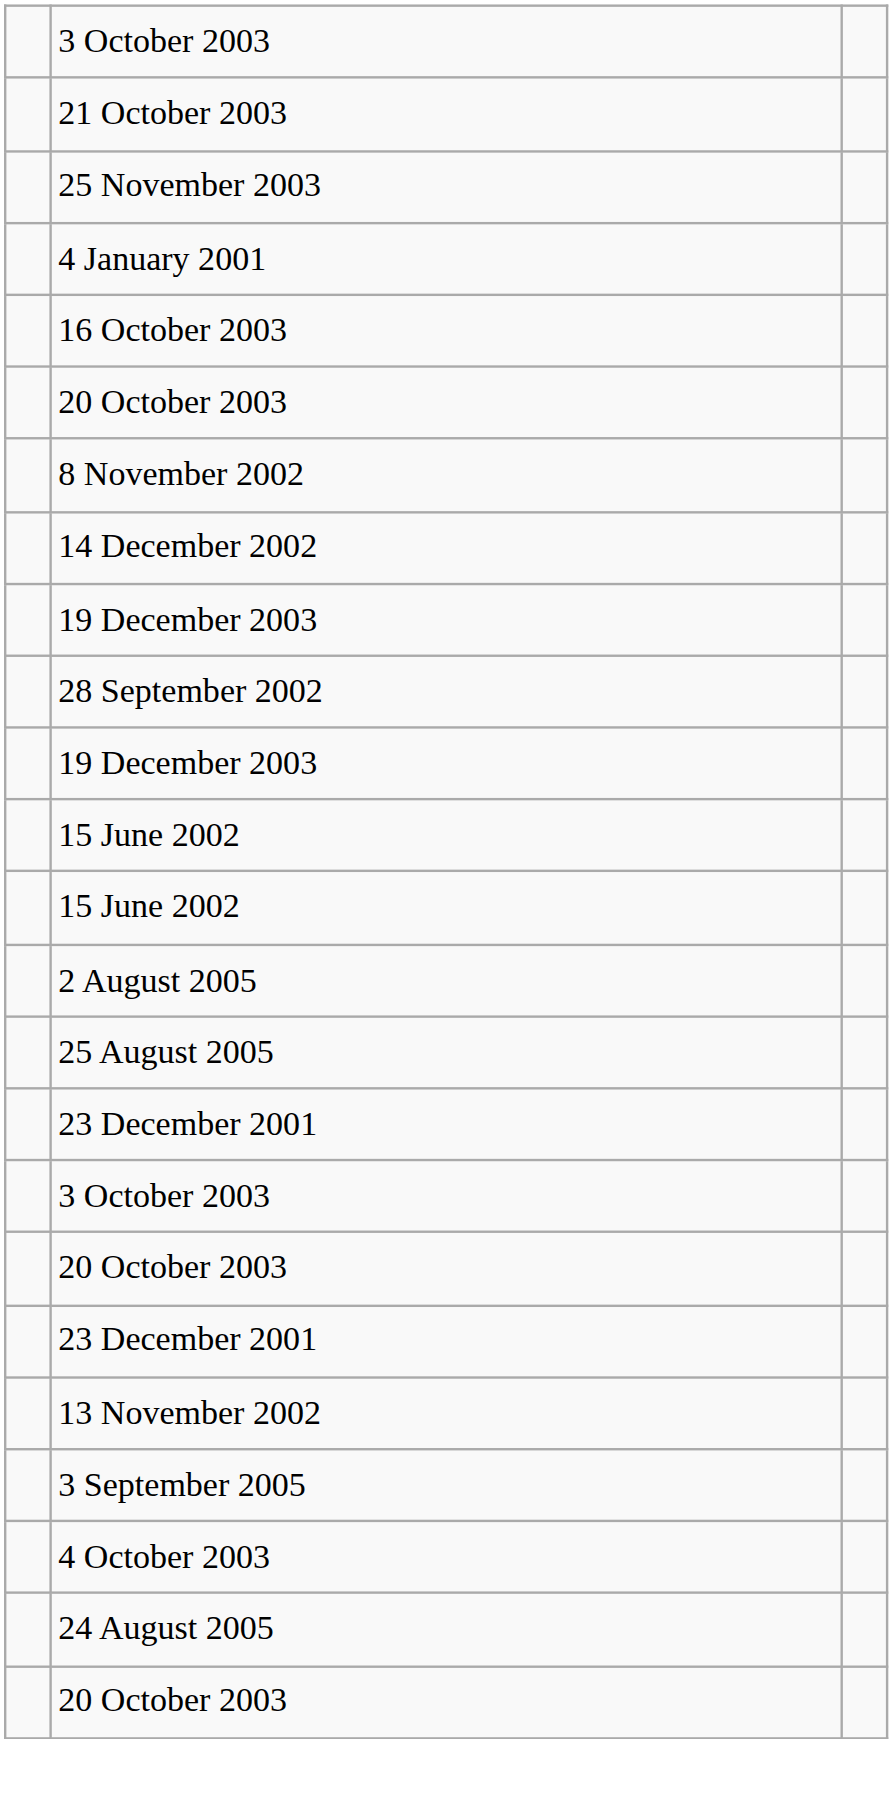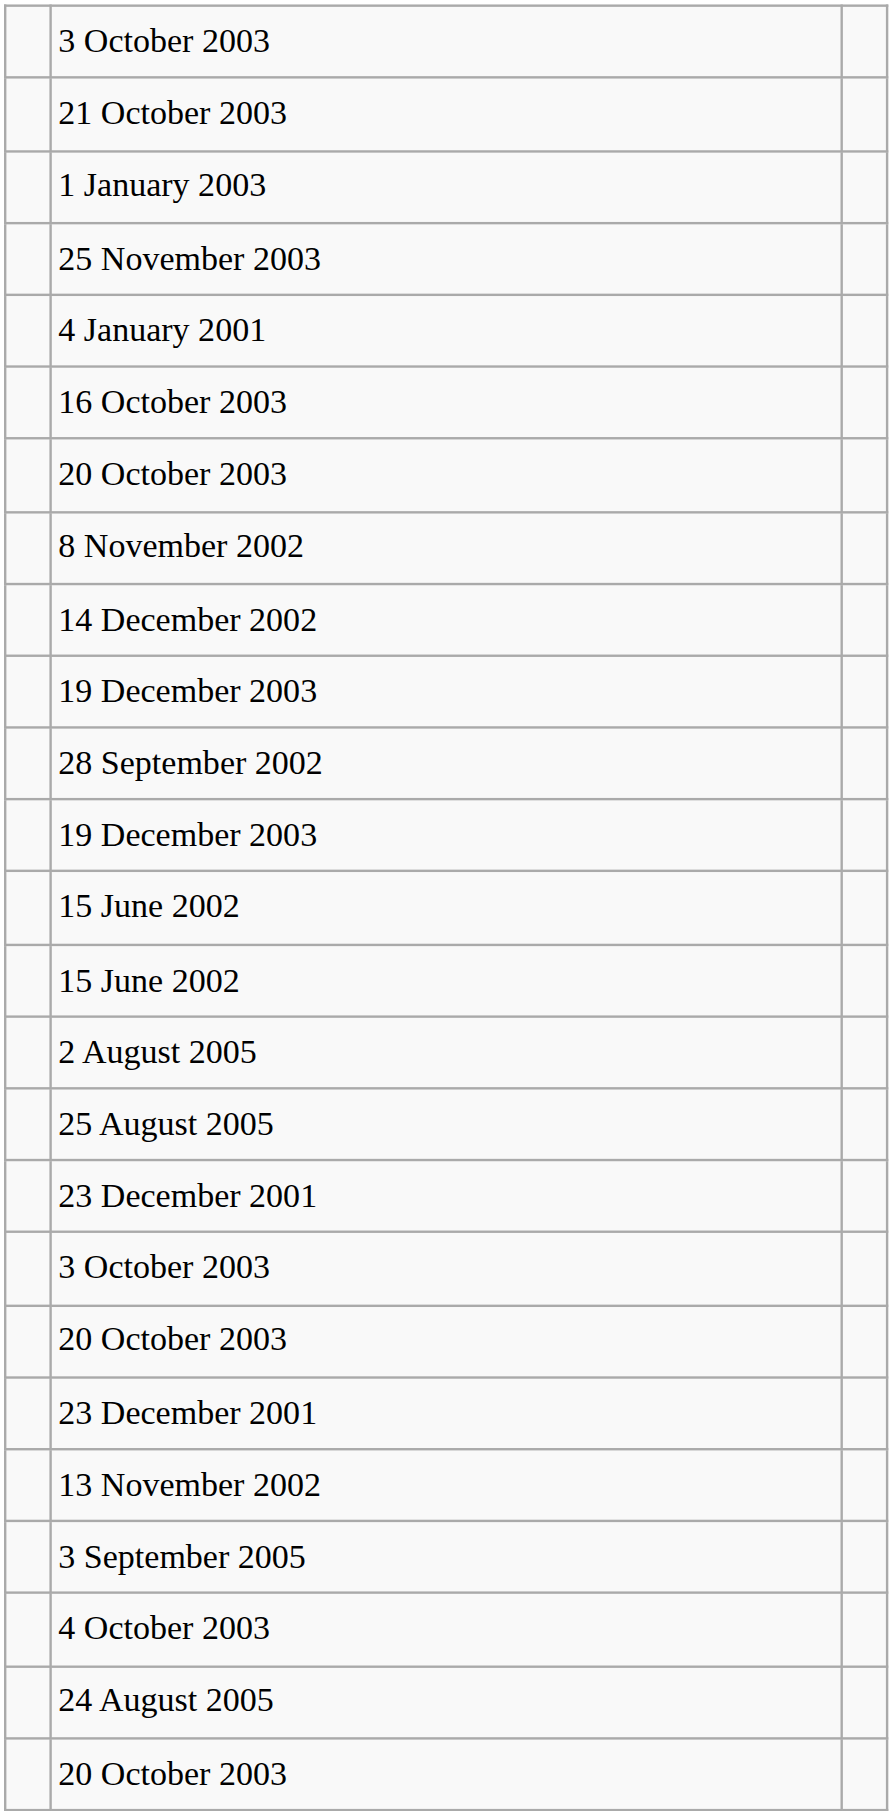+ row: (28, 187)
